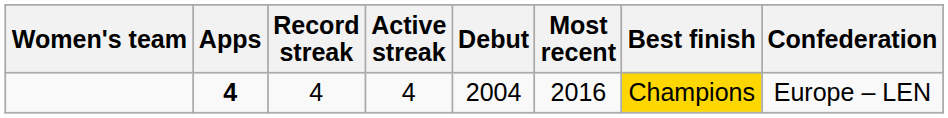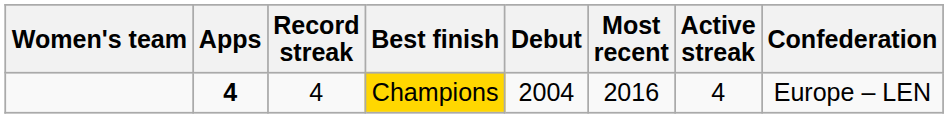columns swapped: (409, 39) <-> (692, 39)
